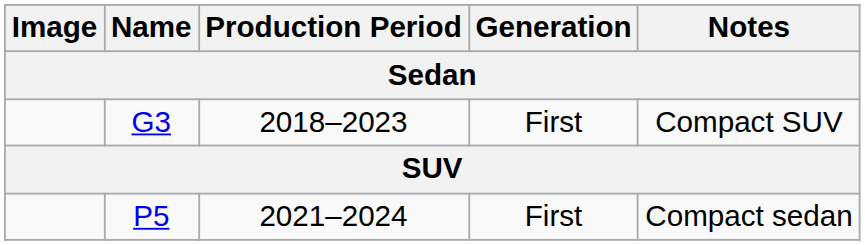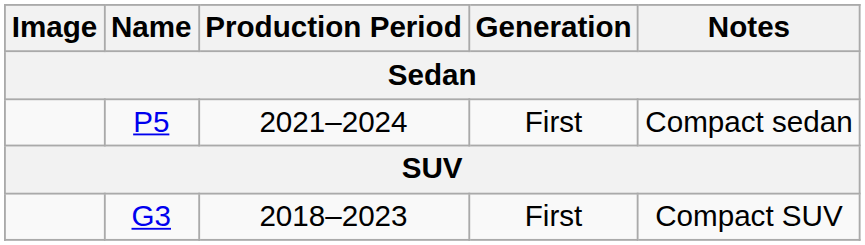rows swapped: (151, 215) <-> (151, 121)
